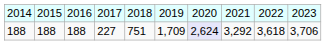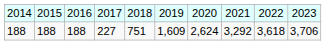(171, 31) 1,709 -> (171, 31) 1,609
(205, 31) lavender background -> (205, 31) no background
